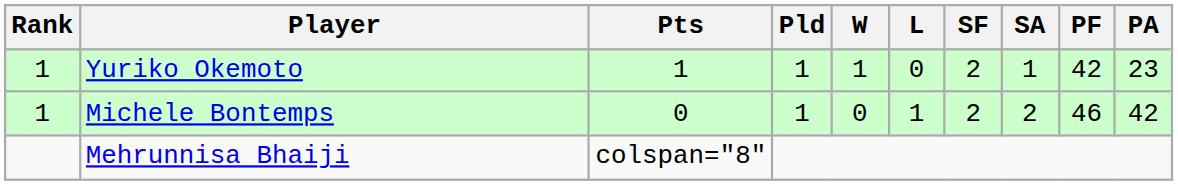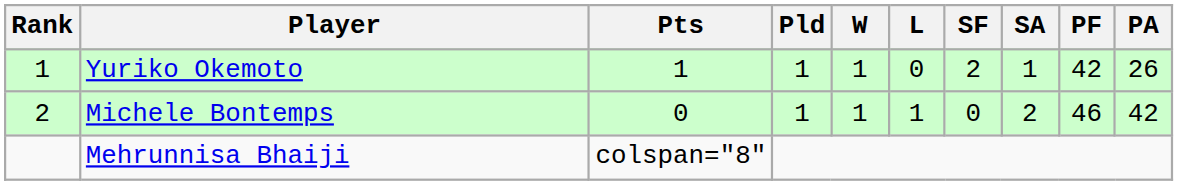(1143, 70) 23 -> (1143, 70) 26
(42, 113) 1 -> (42, 113) 2
(860, 113) 0 -> (860, 113) 1
(973, 113) 2 -> (973, 113) 0
